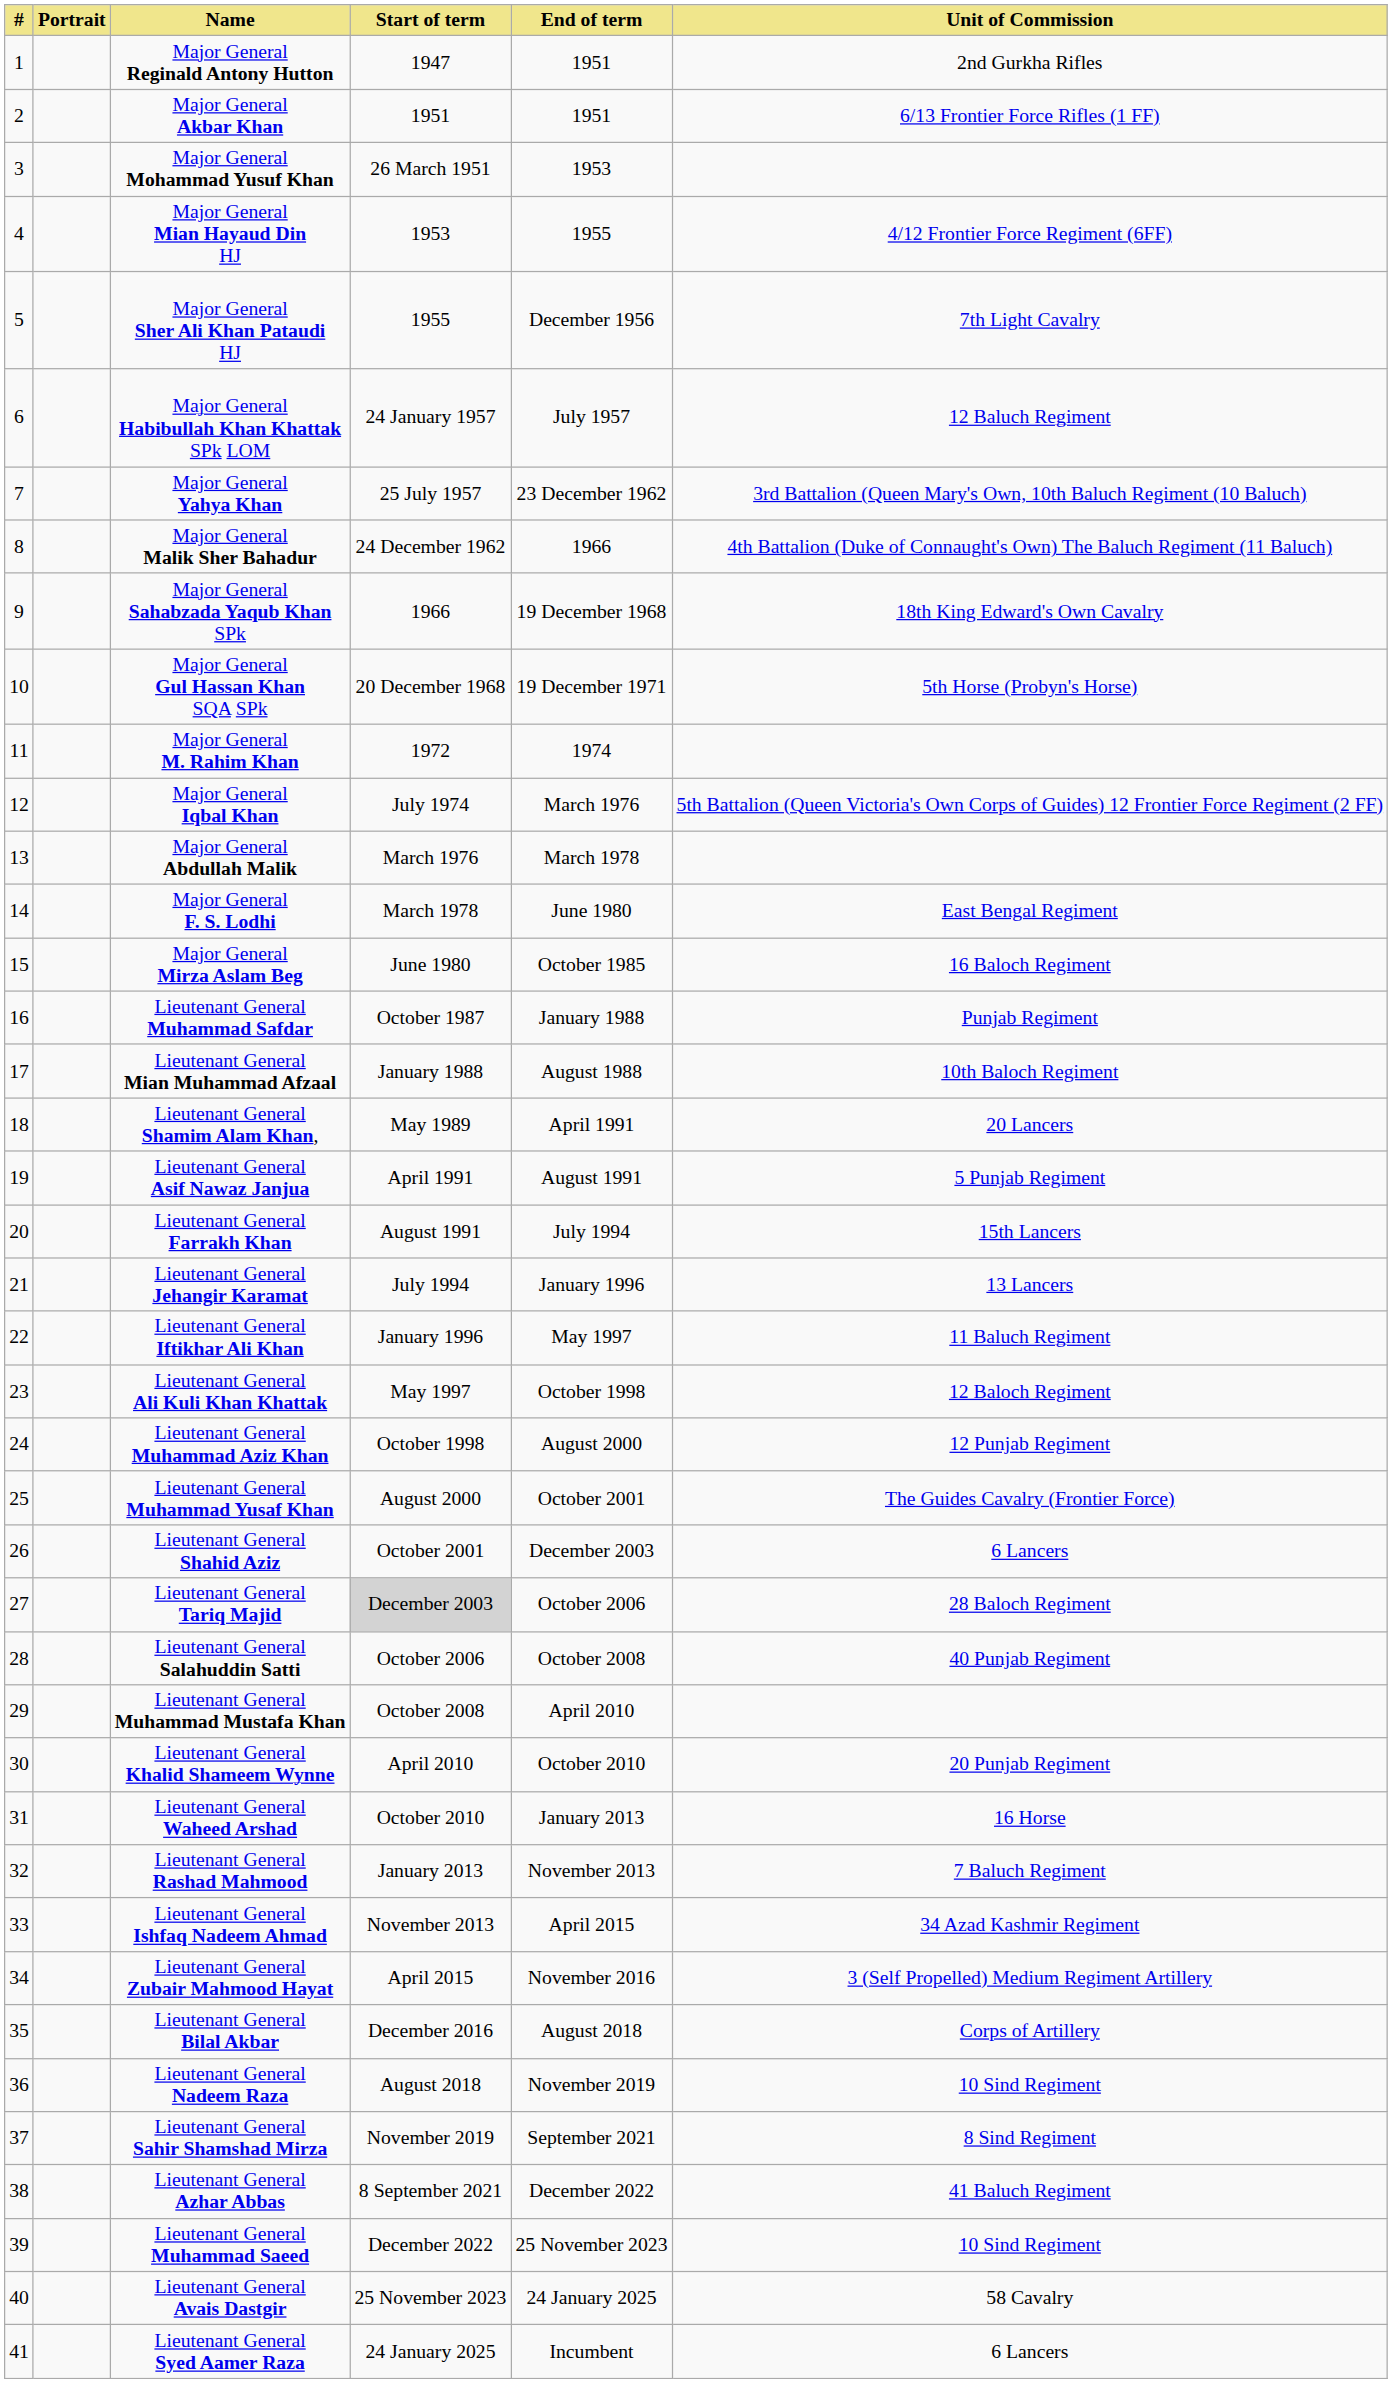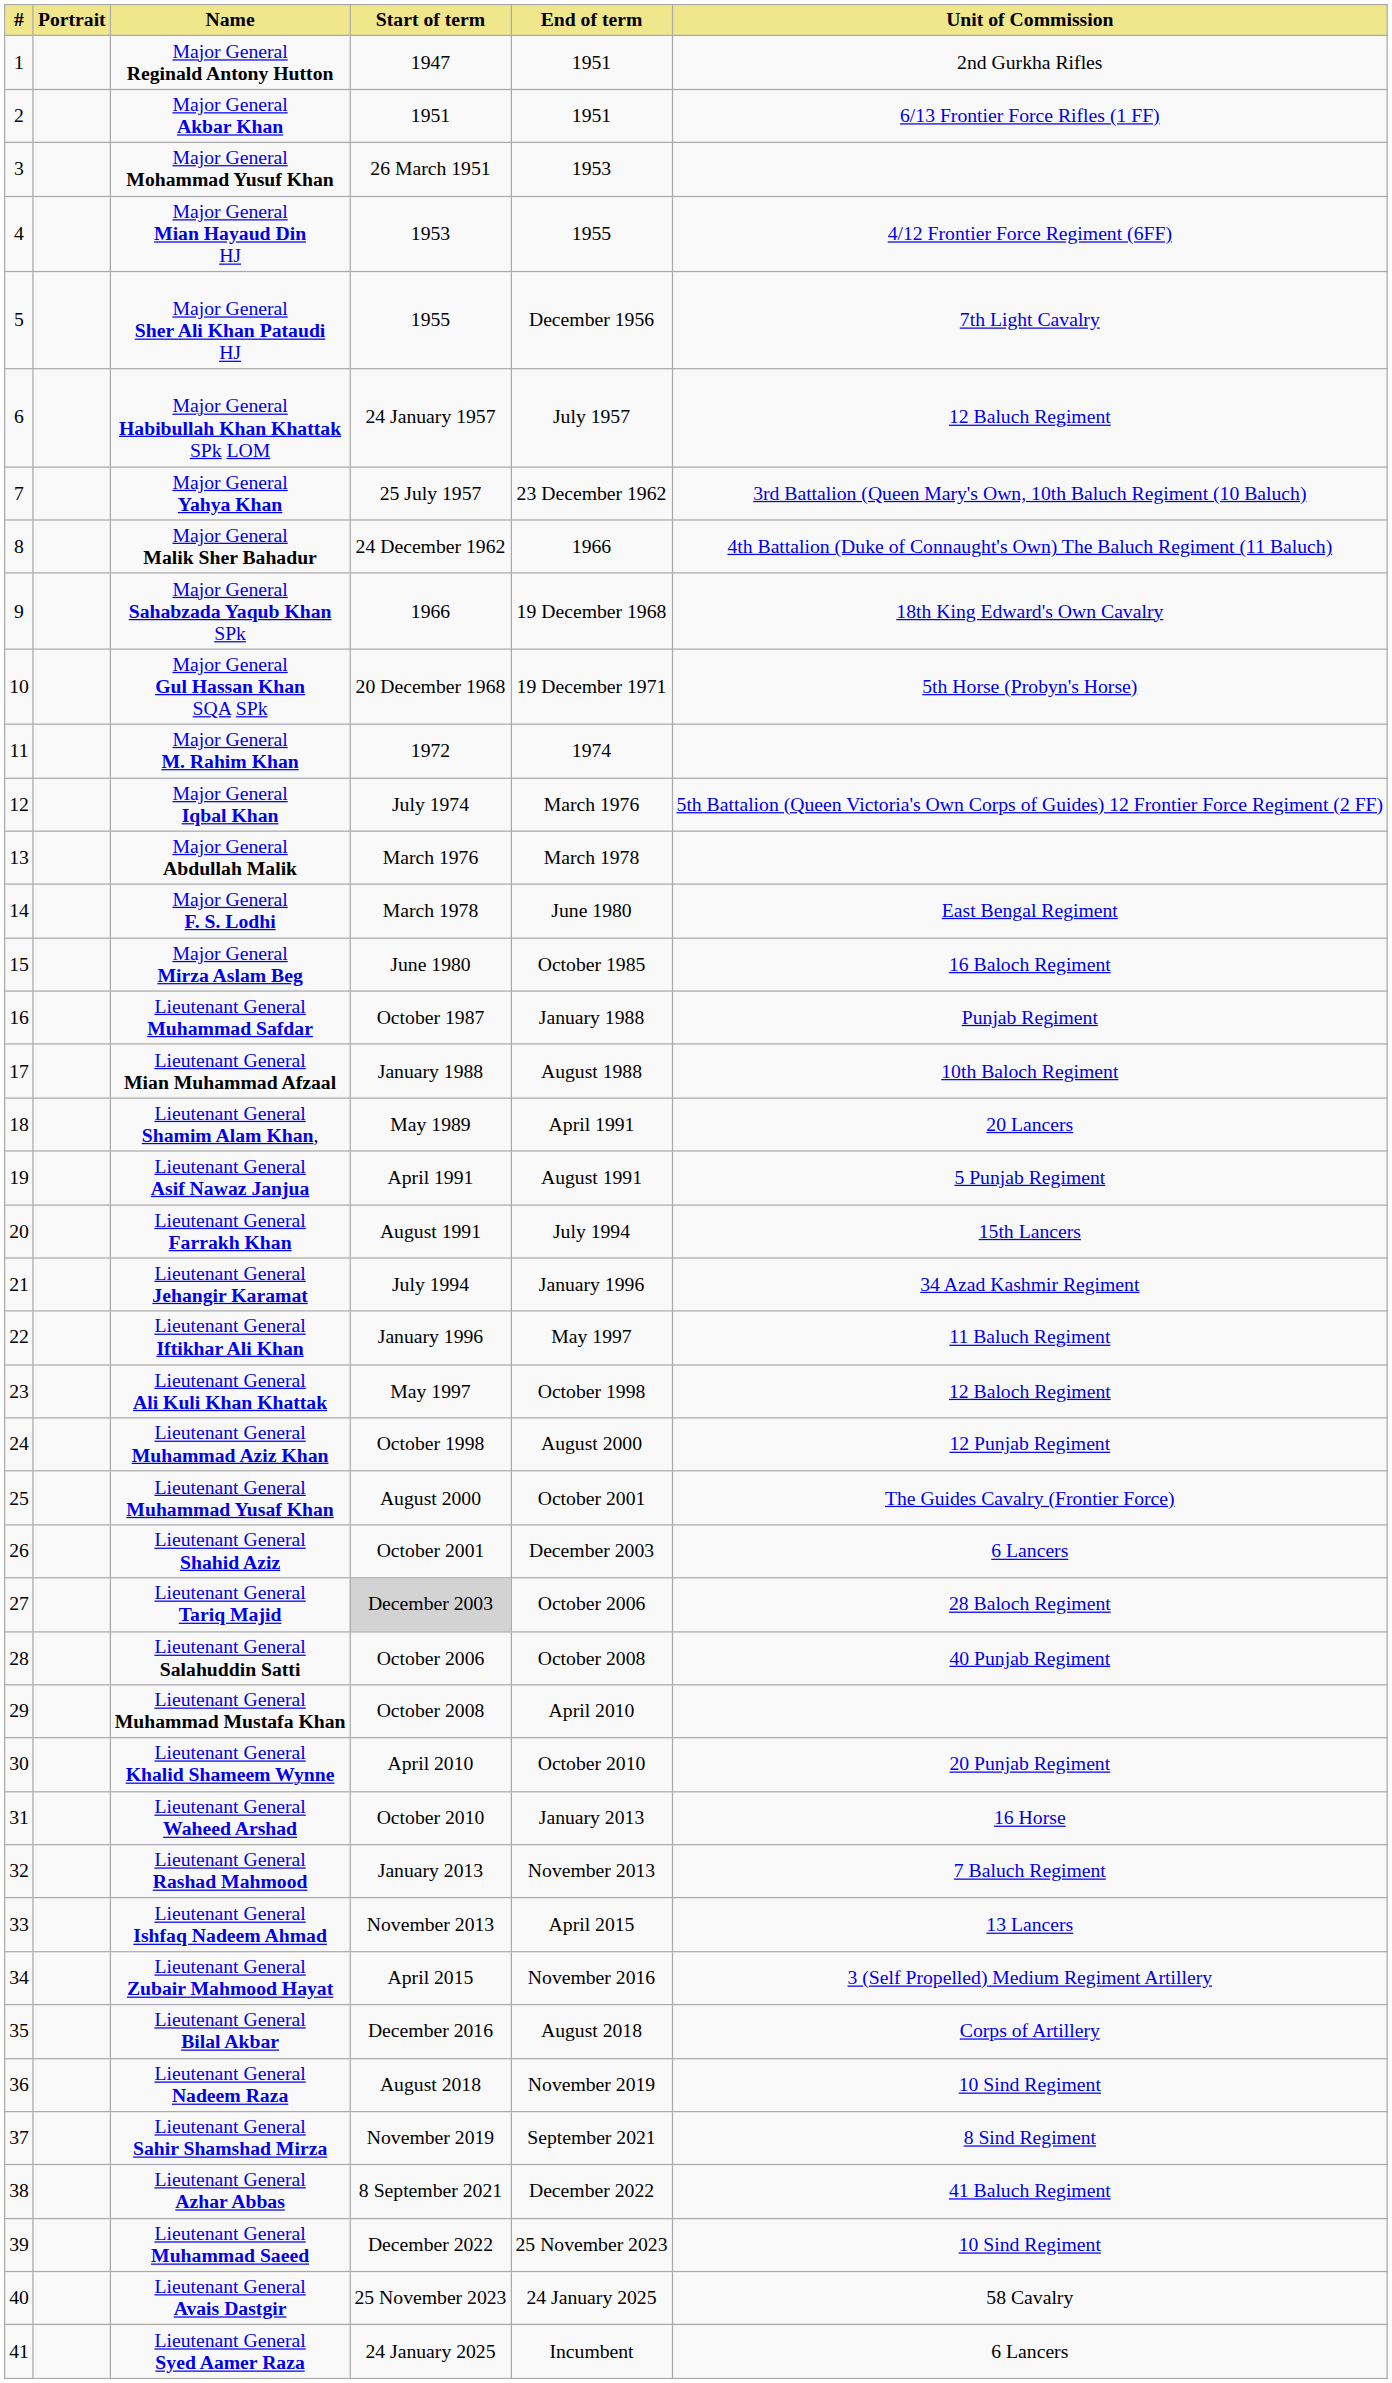(1030, 1284) 13 Lancers -> (1030, 1284) 34 Azad Kashmir Regiment
(1030, 1924) 34 Azad Kashmir Regiment -> (1030, 1924) 13 Lancers
